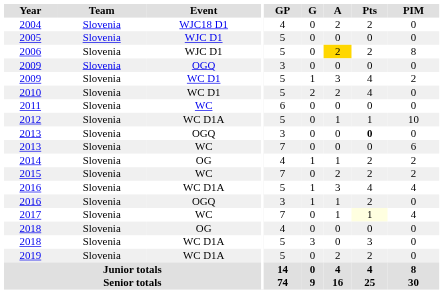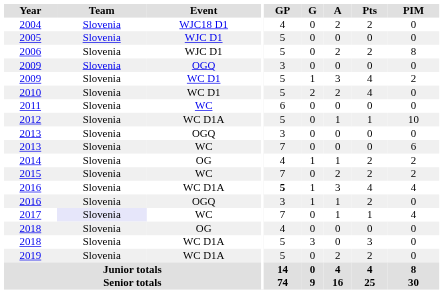(338, 51) gold background -> (338, 51) no background
(370, 133) bold -> (370, 133) normal
(283, 187) normal -> (283, 187) bold
(102, 214) no background -> (102, 214) lavender background
(370, 214) lightyellow background -> (370, 214) no background
